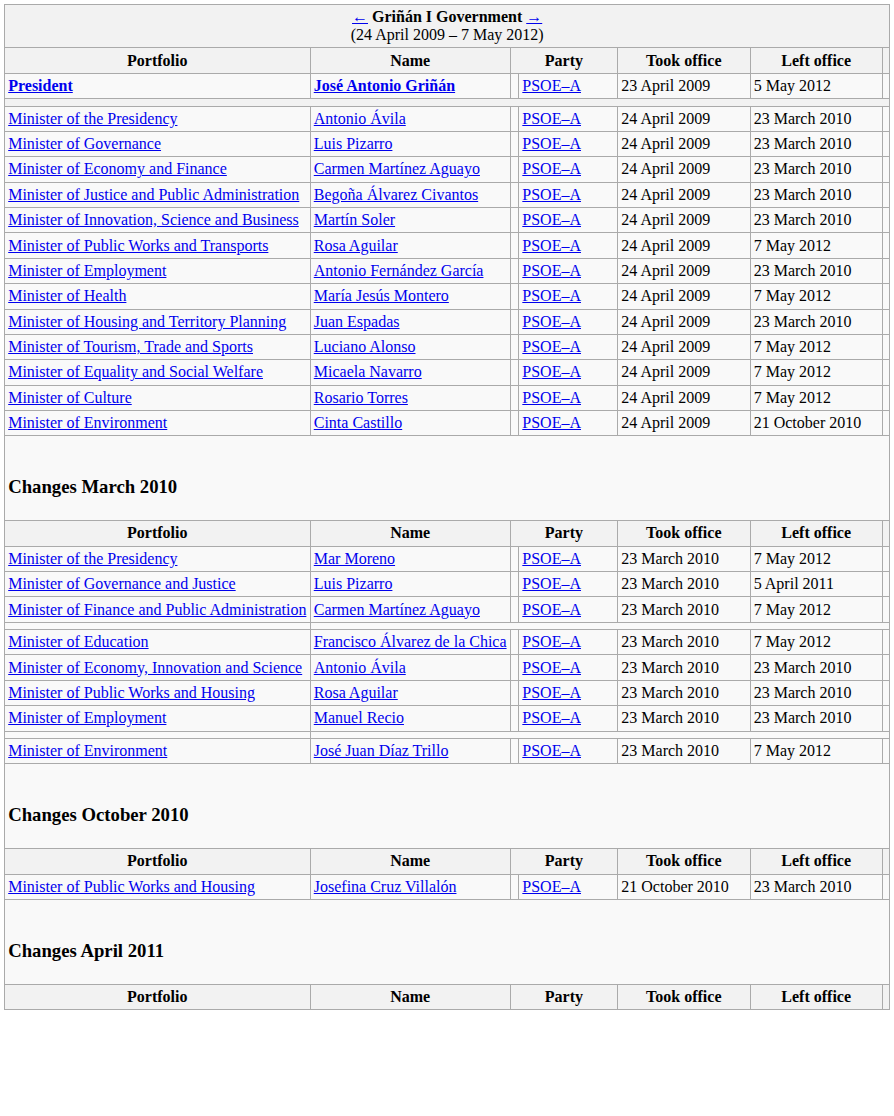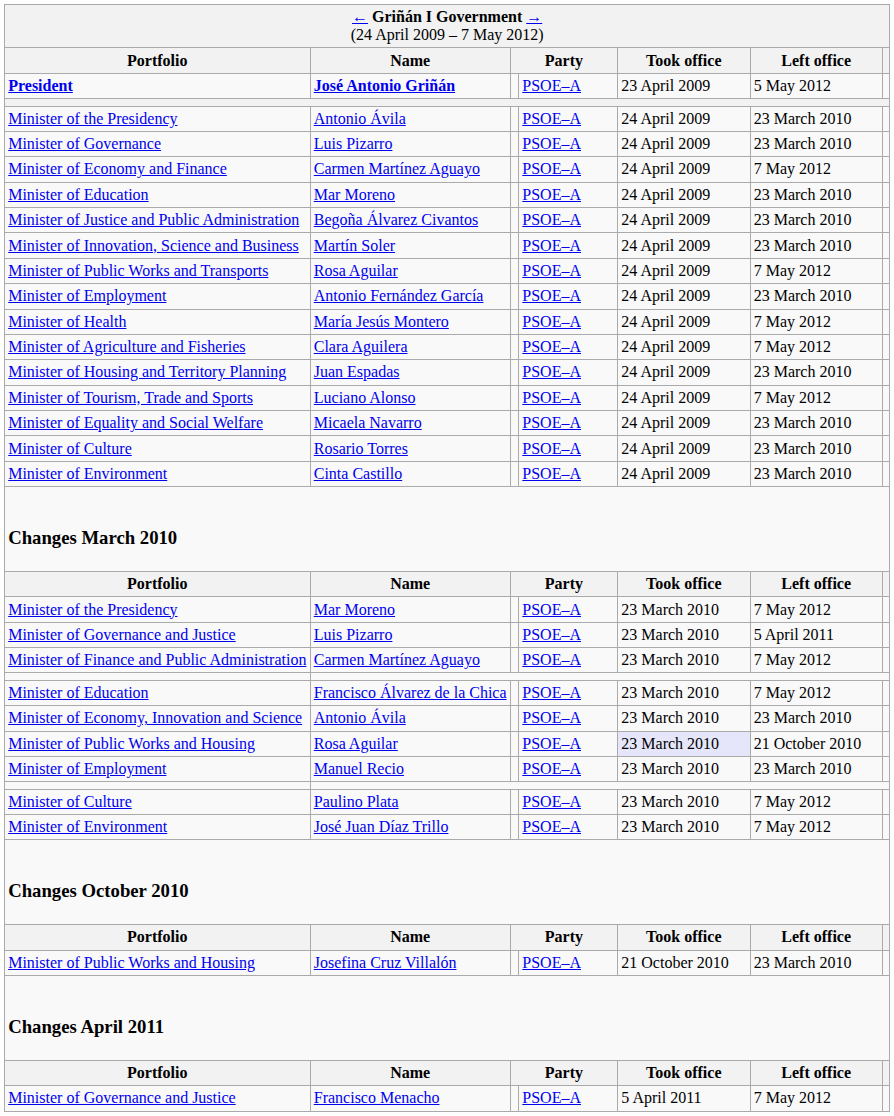(803, 169) 23 March 2010 -> (792, 169) 7 May 2012
+ row: (78, 194)
+ row: (127, 347)
(792, 372) 7 May 2012 -> (803, 423) 23 March 2010
(792, 397) 7 May 2012 -> (803, 448) 23 March 2010
(807, 423) 21 October 2010 -> (803, 473) 23 March 2010
(670, 692) no background -> (670, 743) lavender background
(803, 692) 23 March 2010 -> (807, 743) 21 October 2010
+ row: (70, 801)
+ row: (122, 1098)
